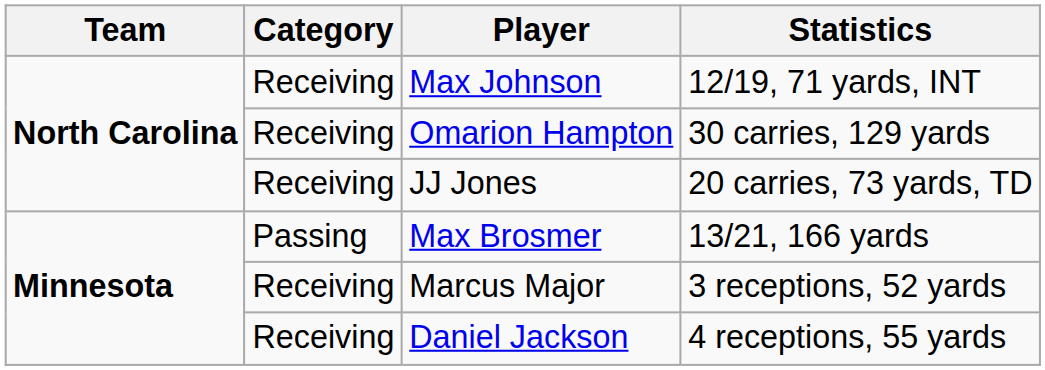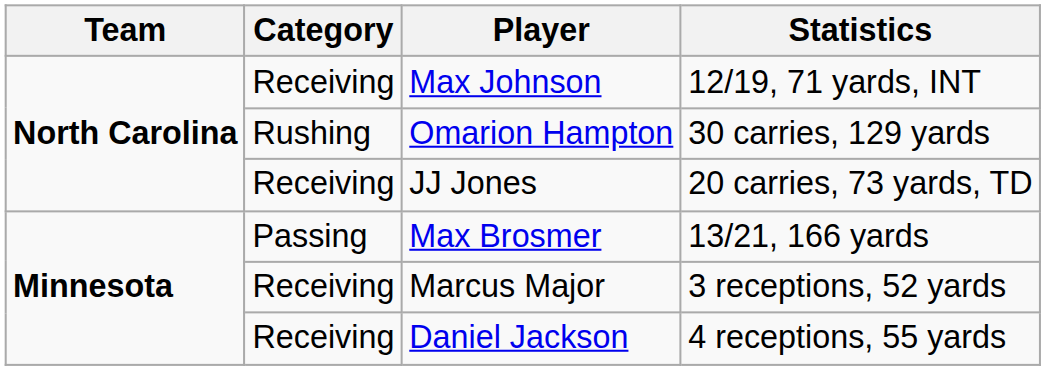(323, 132) Receiving -> (312, 132) Rushing
